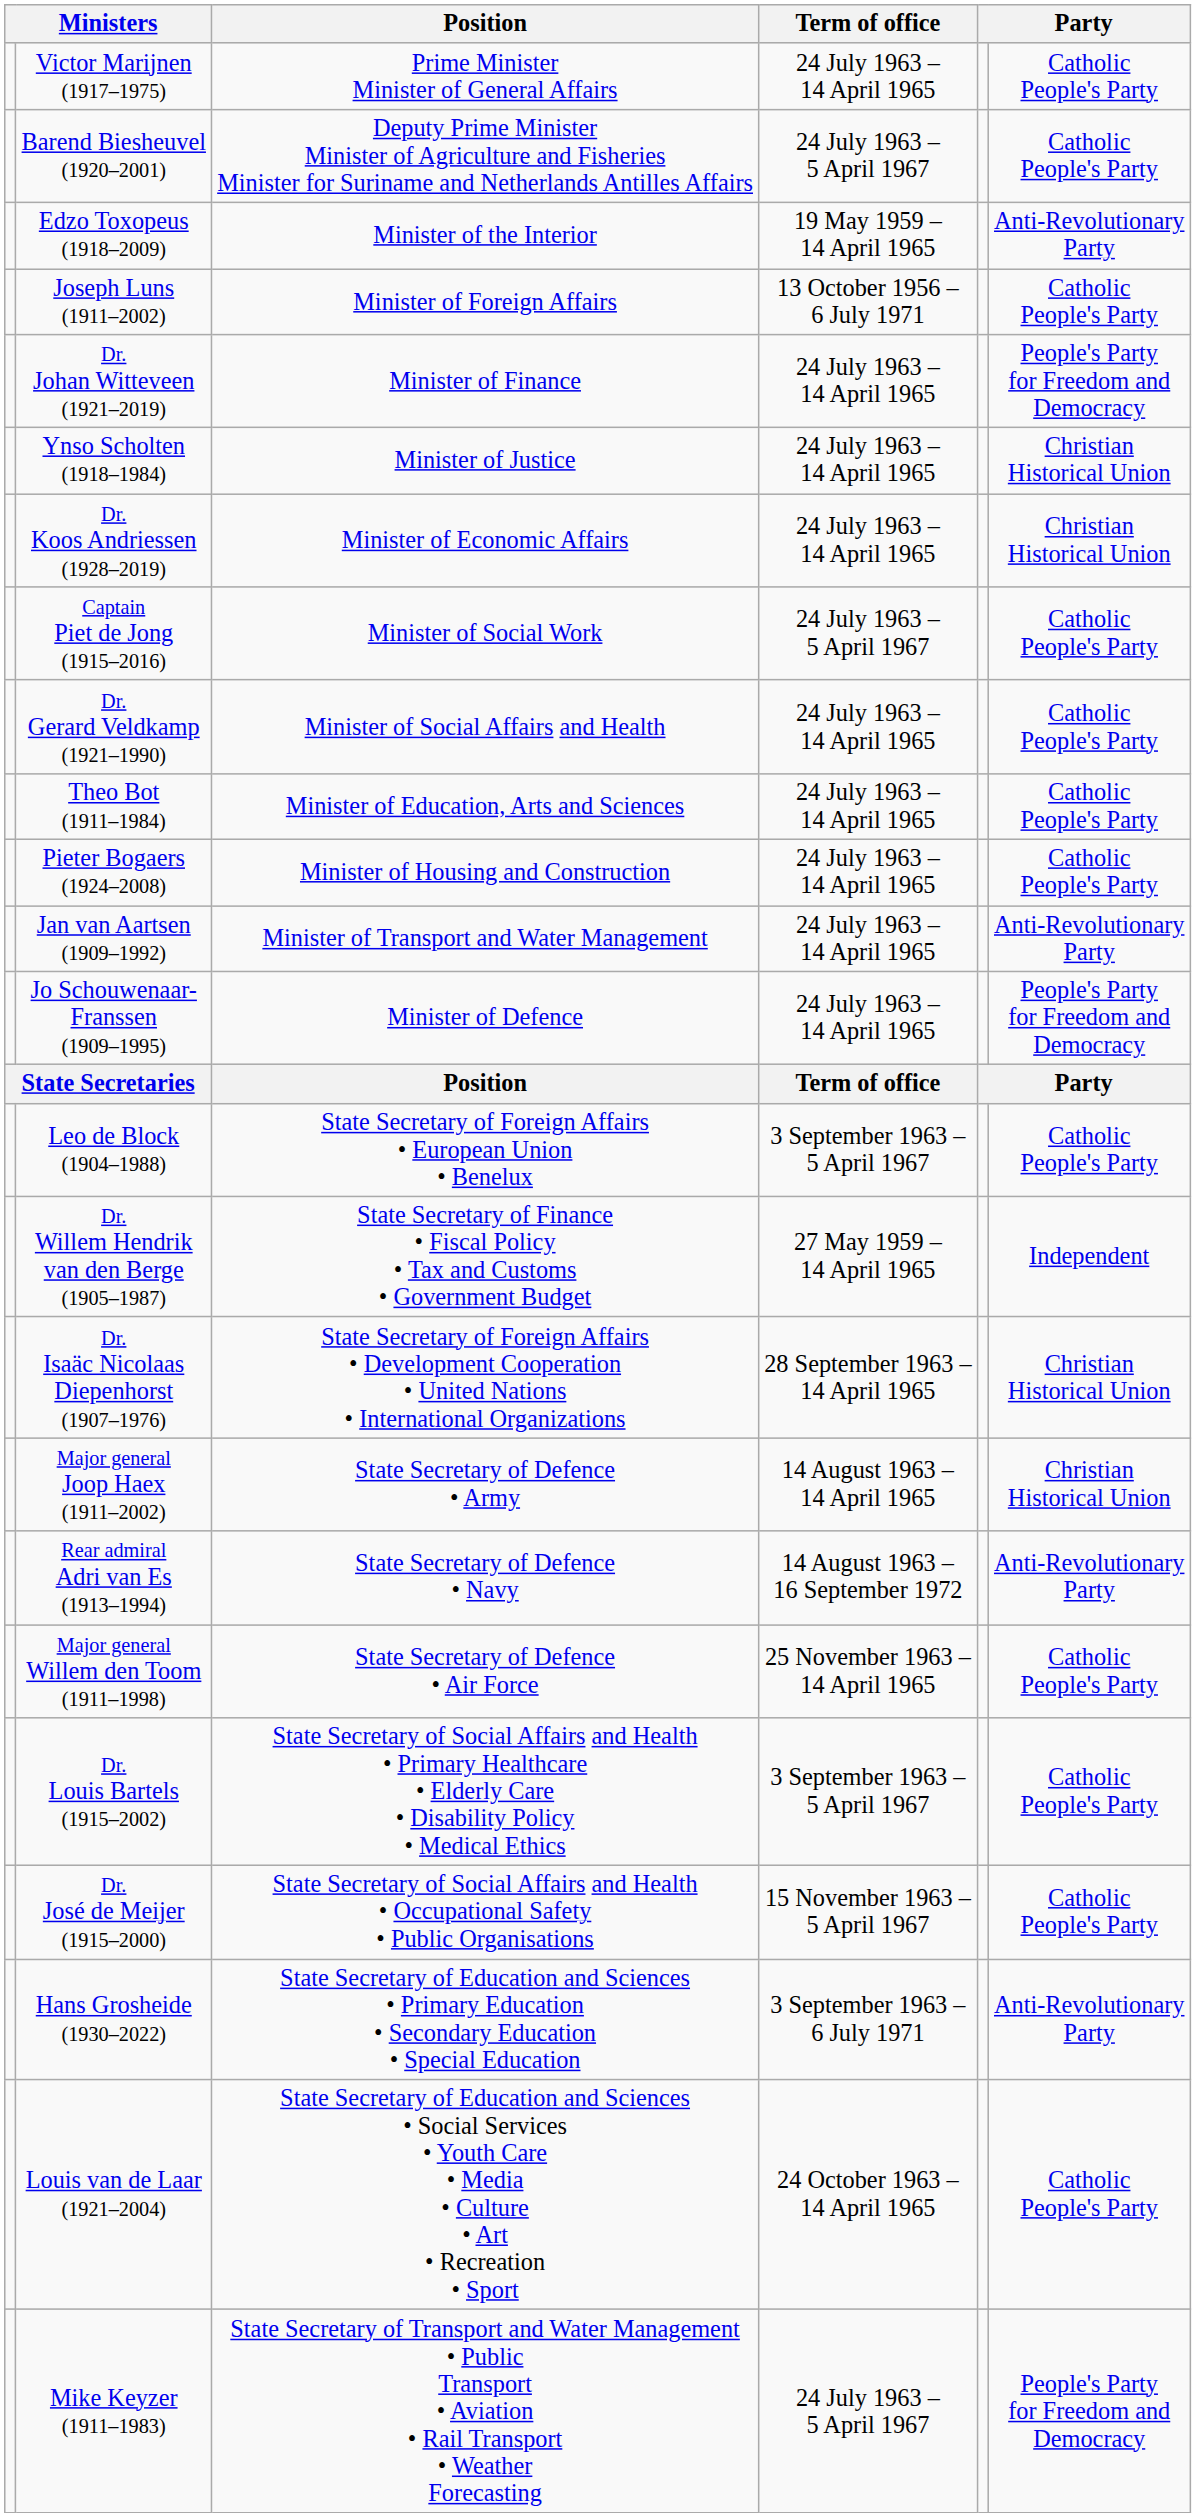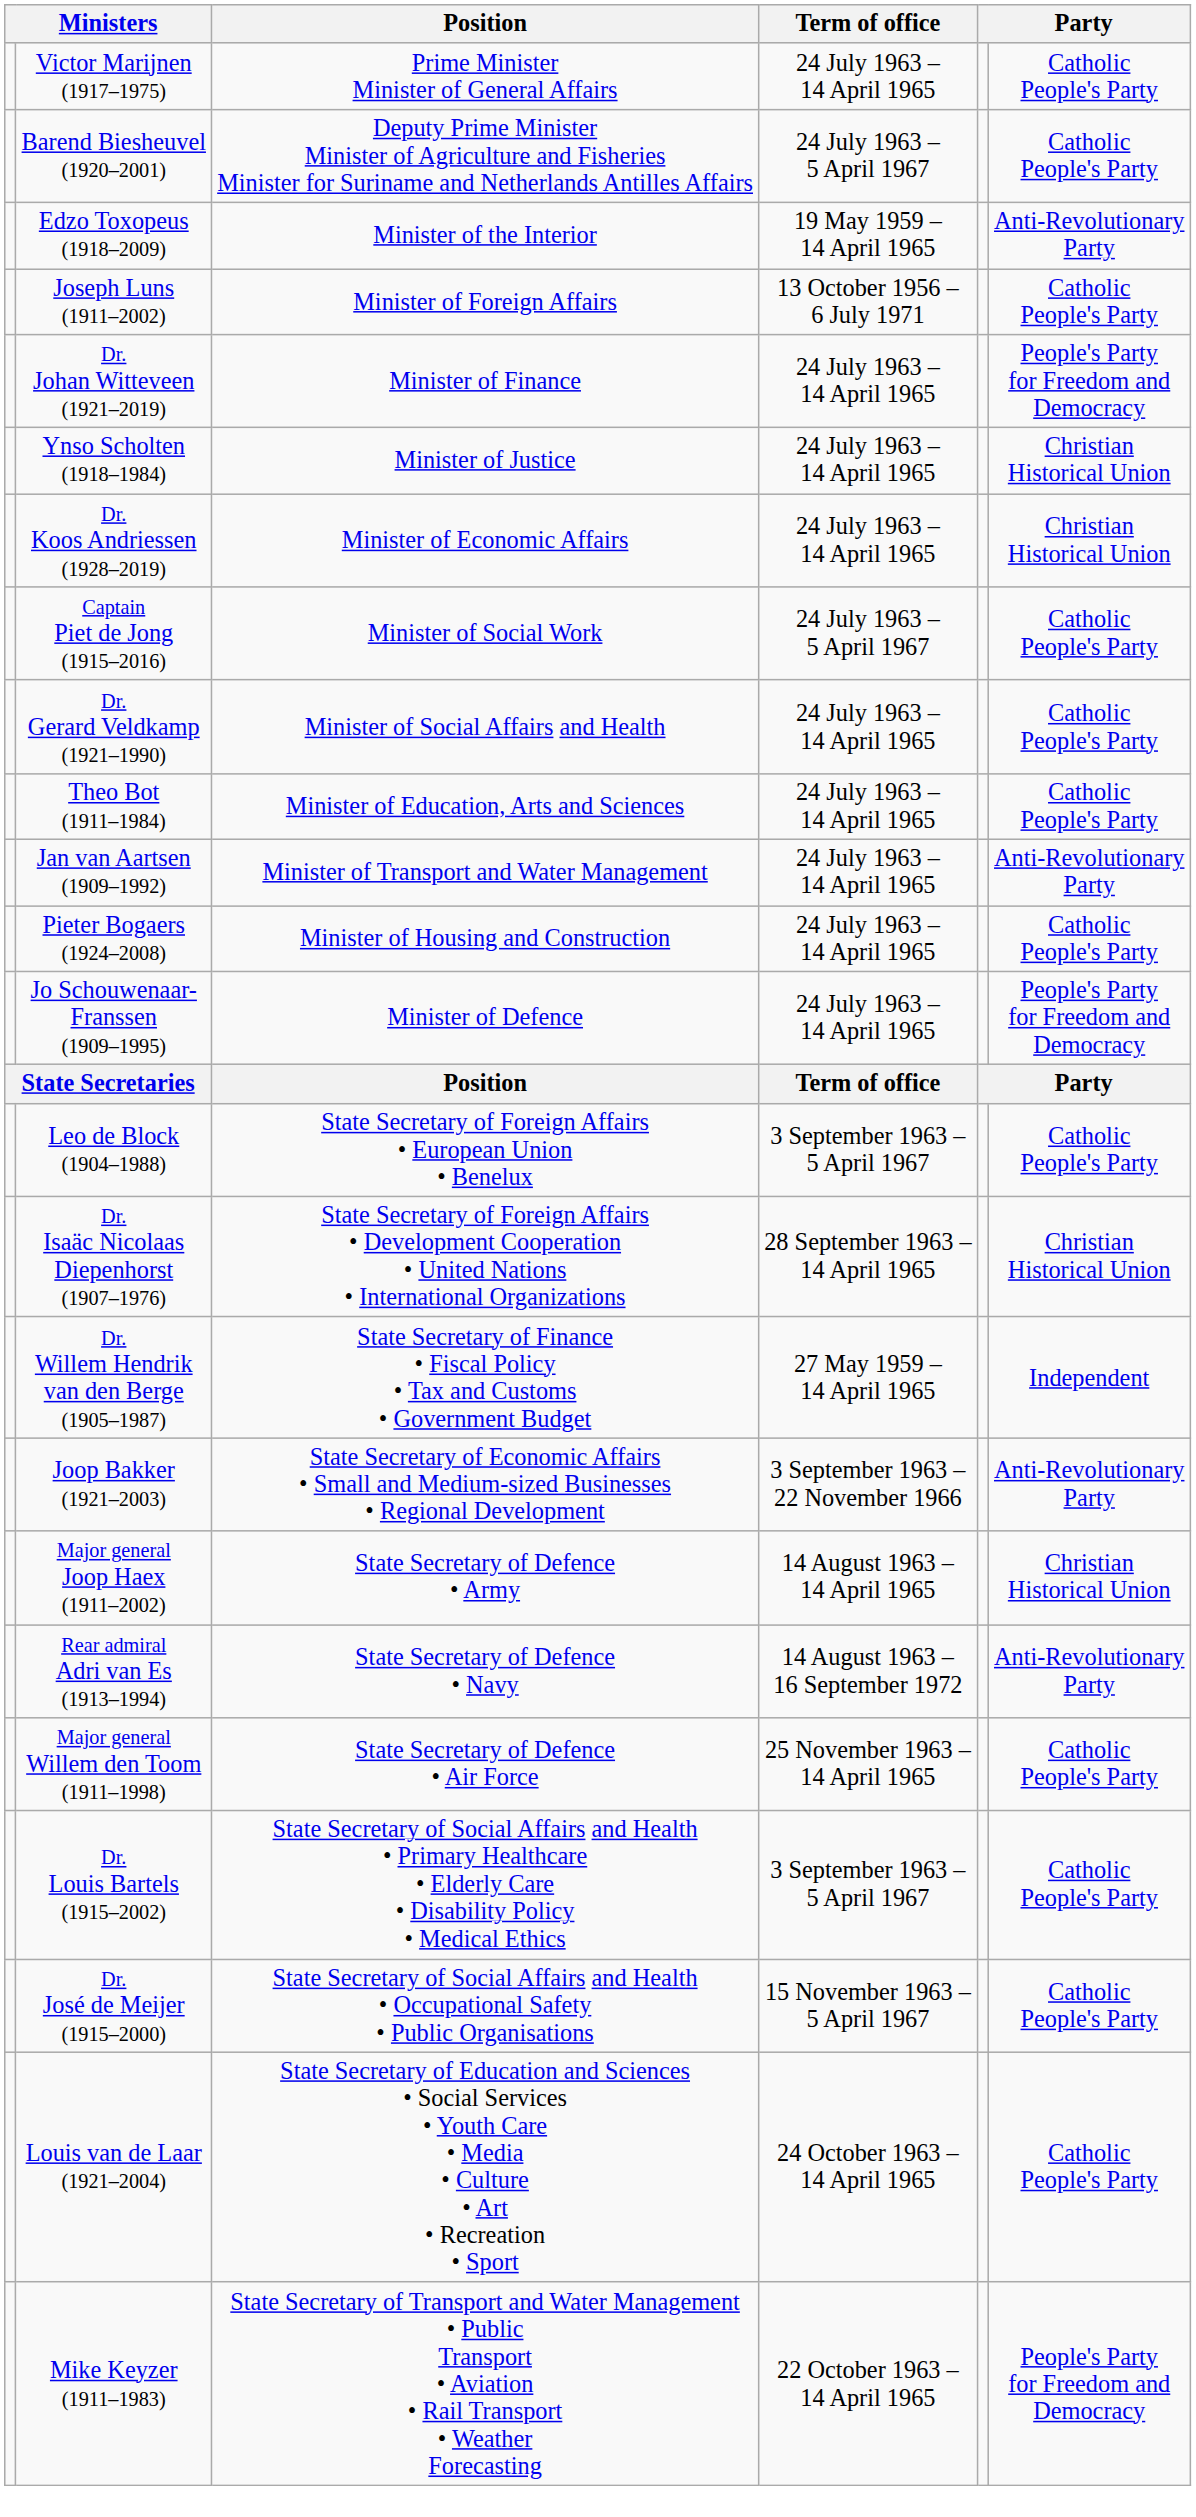rows swapped: (114, 938) <-> (114, 872)
rows swapped: (114, 1378) <-> (114, 1258)
+ row: (114, 1484)
- row: (114, 2018)
(868, 2410) 24 July 1963 – 5 April 1967 -> (868, 2383) 22 October 1963 – 14 April 1965
